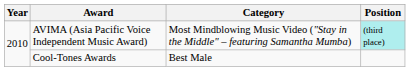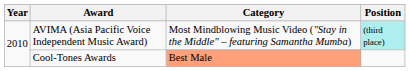(190, 58) no background -> (190, 58) lightsalmon background
